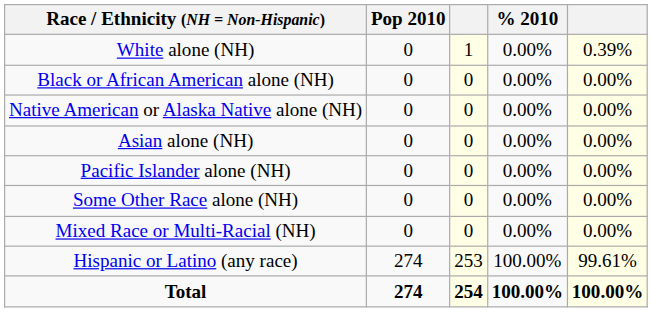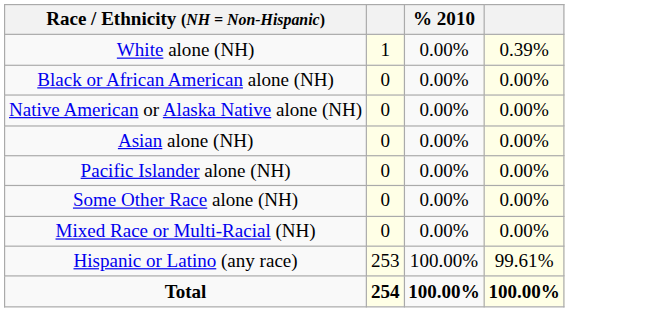- column: (408, 19)
